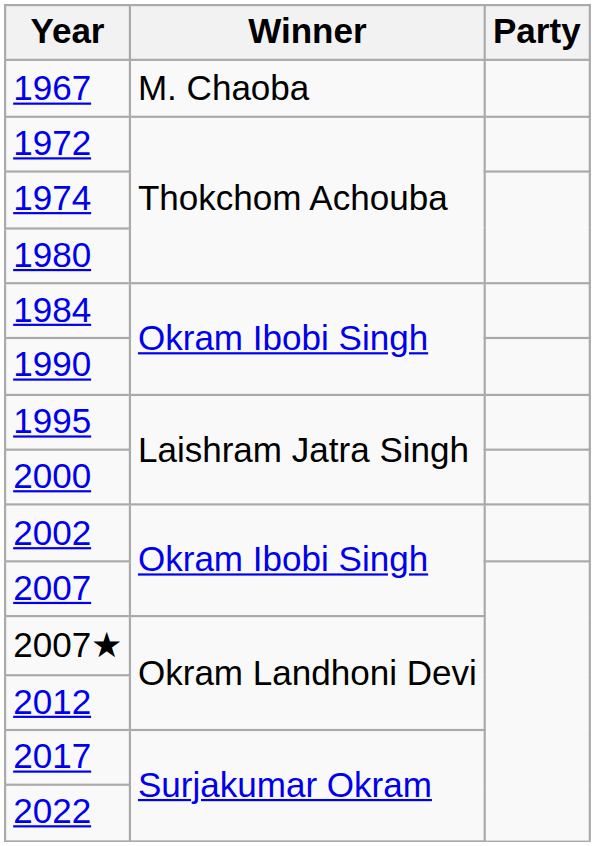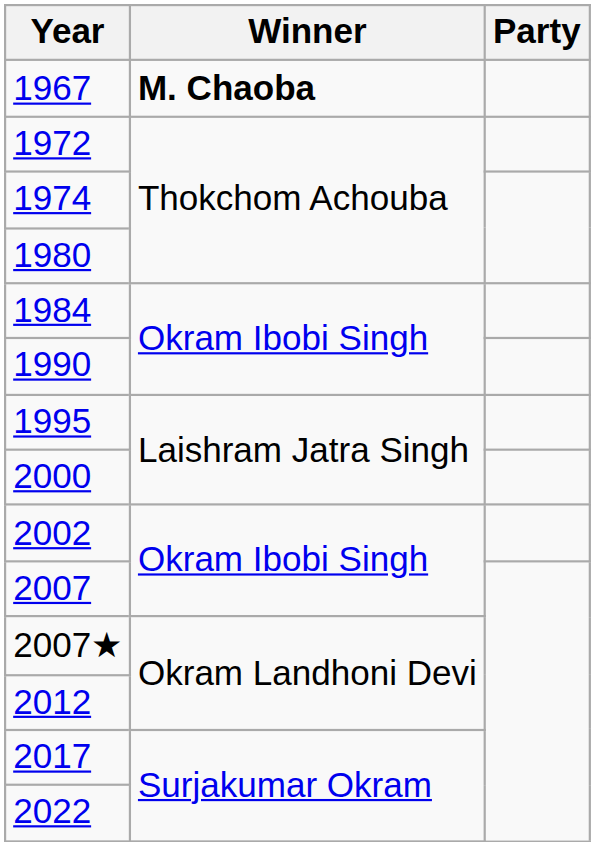(224, 87) normal -> (227, 87) bold
